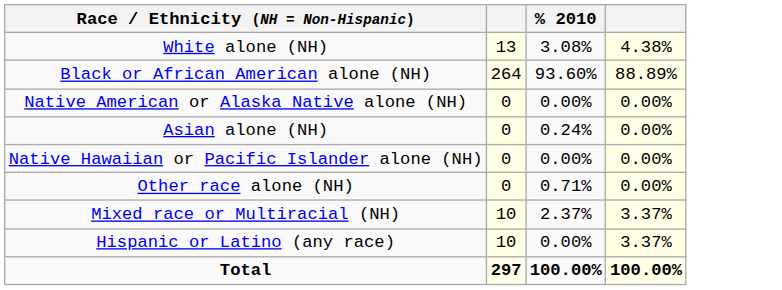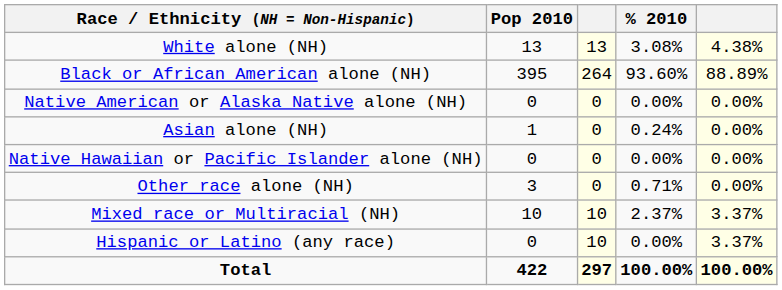+ column: (532, 19)
